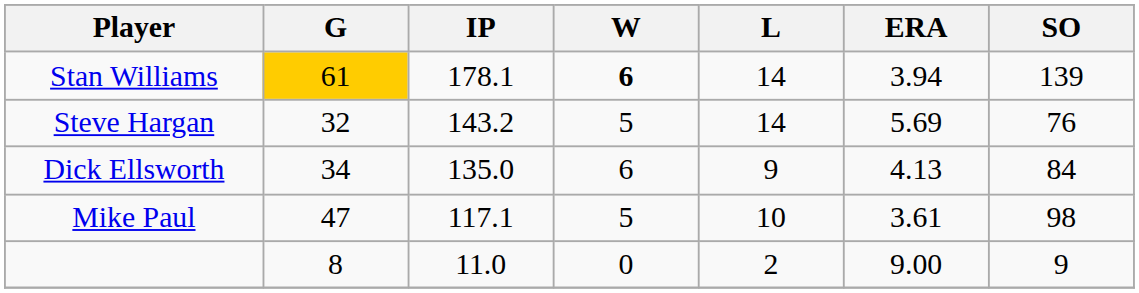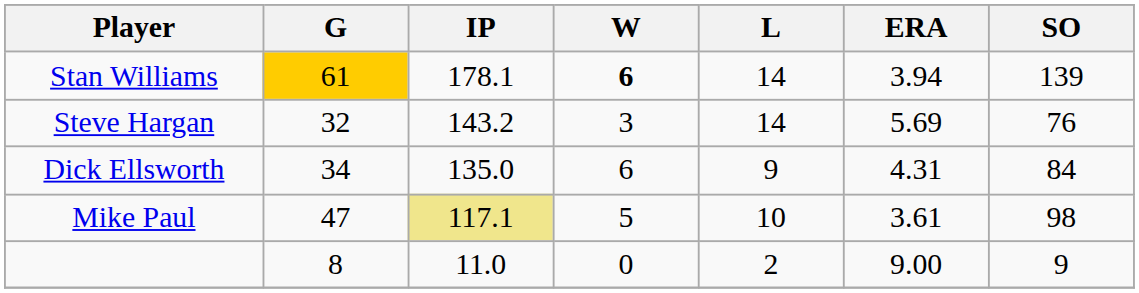(626, 122) 5 -> (626, 122) 3
(916, 169) 4.13 -> (916, 169) 4.31
(481, 216) no background -> (481, 216) khaki background
